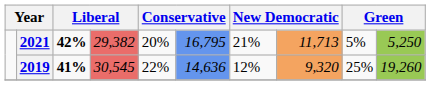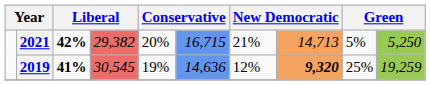(205, 42) 16,795 -> (205, 42) 16,715
(319, 42) 11,713 -> (318, 42) 14,713
(155, 67) 22% -> (155, 67) 19%
(322, 67) normal -> (322, 67) bold
(401, 67) 19,260 -> (401, 67) 19,259
